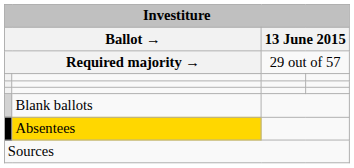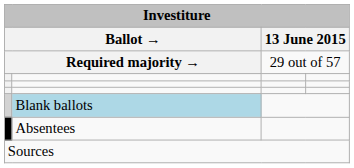(54, 105) no background -> (54, 105) lightblue background
(45, 128) gold background -> (45, 128) no background
